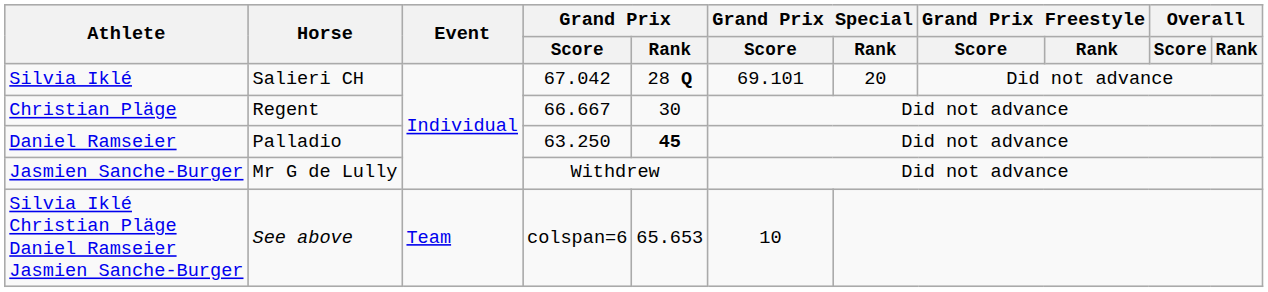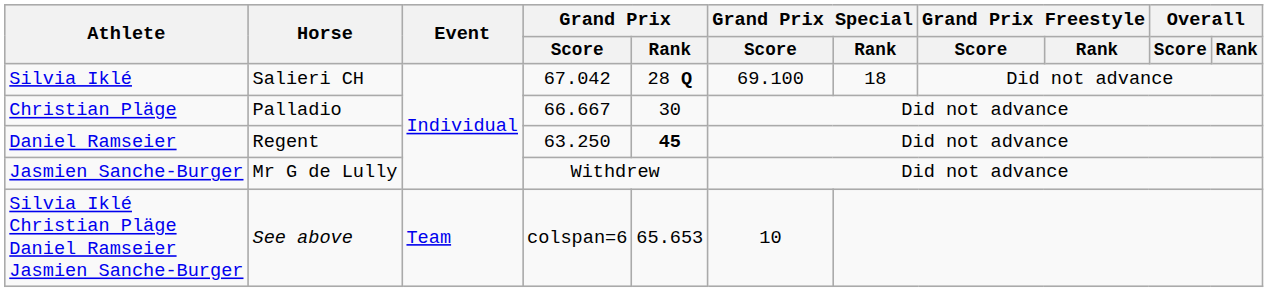(770, 79) 69.101 -> (770, 79) 69.100
(875, 79) 20 -> (875, 79) 18
(286, 110) Regent -> (297, 110) Palladio
(297, 142) Palladio -> (286, 142) Regent
